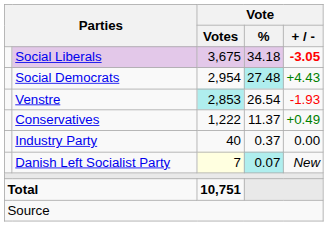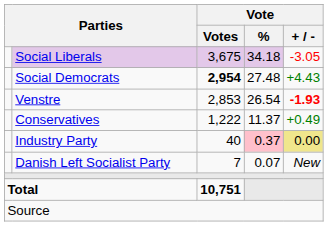(305, 57) bold -> (305, 57) normal
(224, 78) normal -> (224, 78) bold
(264, 78) paleturquoise background -> (264, 78) no background
(224, 99) paleturquoise background -> (224, 99) no background
(305, 99) normal -> (305, 99) bold
(267, 141) no background -> (267, 141) pink background
(307, 141) no background -> (307, 141) khaki background
(237, 162) lightyellow background -> (237, 162) no background
(267, 162) paleturquoise background -> (267, 162) no background
